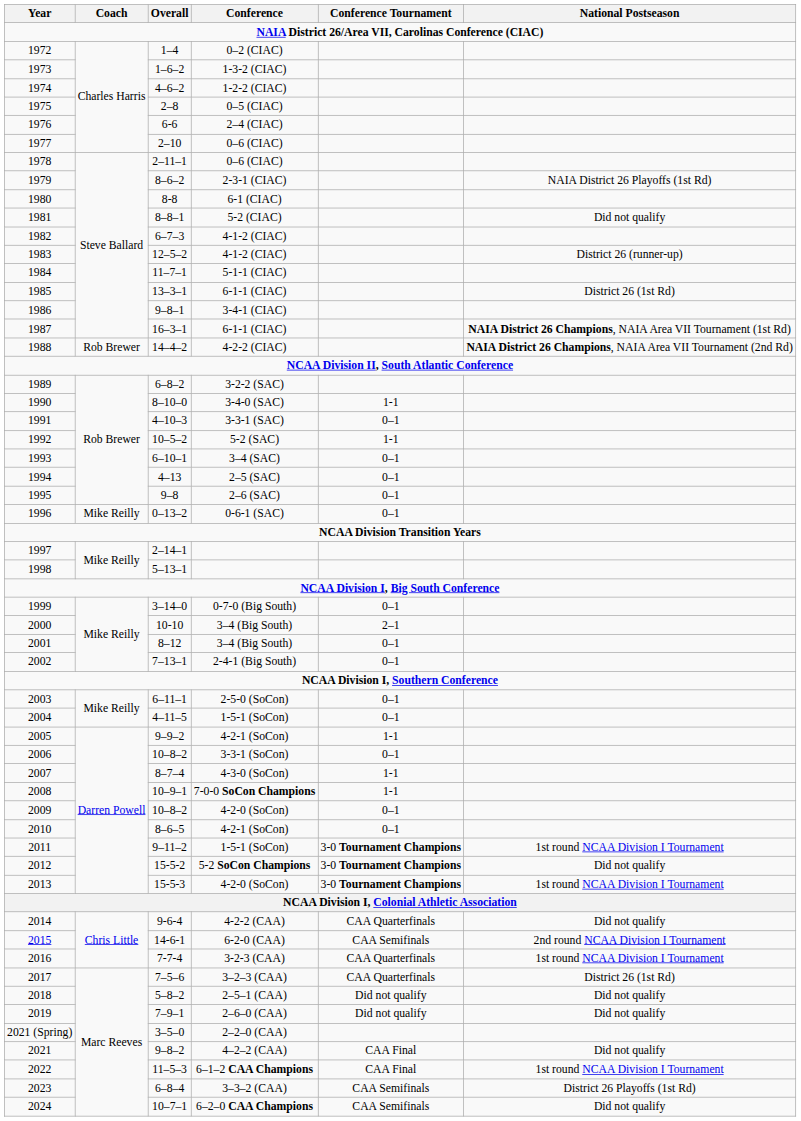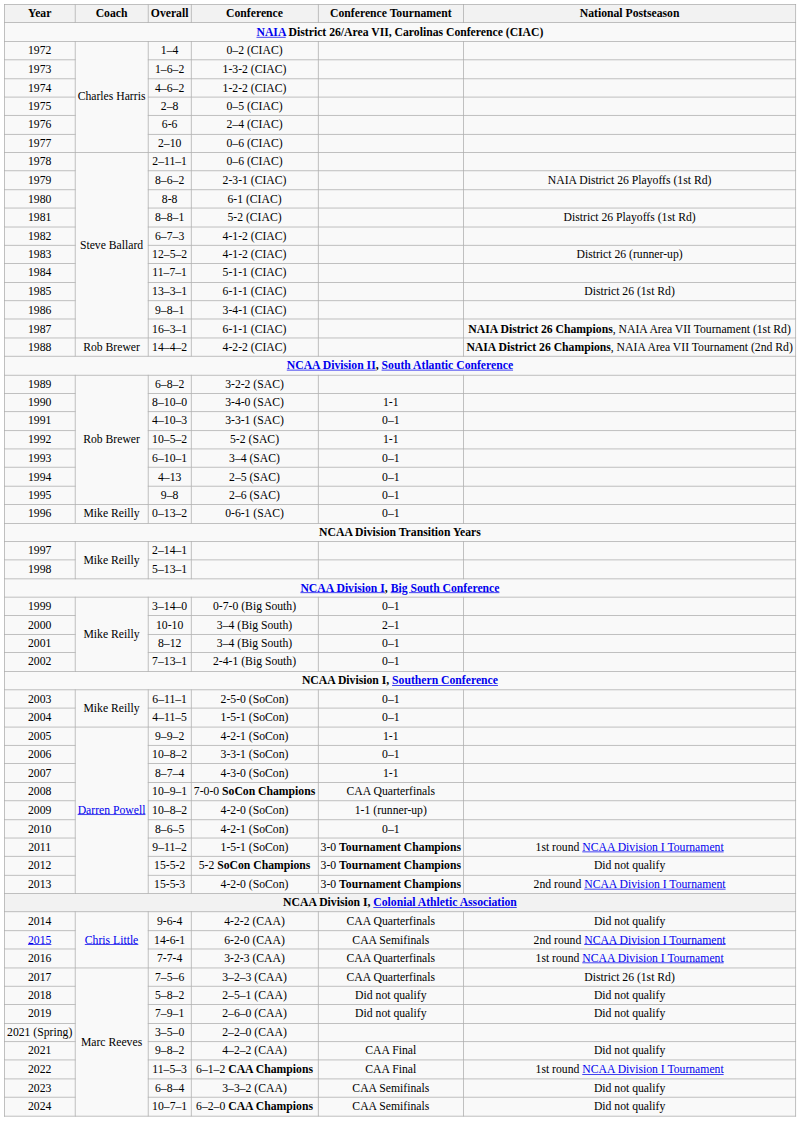(630, 217) Did not qualify -> (630, 217) District 26 Playoffs (1st Rd)
(391, 791) 1-1 -> (391, 791) CAA Quarterfinals
(391, 810) 0–1 -> (391, 810) 1-1 (runner-up)
(630, 884) 1st round NCAA Division I Tournament -> (630, 884) 2nd round NCAA Division I Tournament
(630, 1088) District 26 Playoffs (1st Rd) -> (630, 1088) Did not qualify
